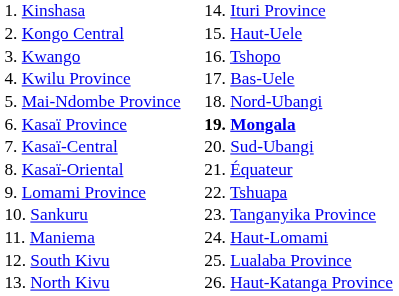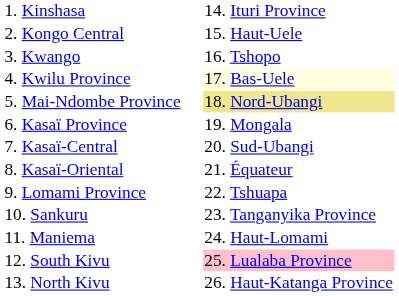(249, 78) no background -> (249, 78) lightyellow background
(263, 101) no background -> (263, 101) khaki background
(250, 124) bold -> (248, 124) normal
(278, 260) no background -> (278, 260) pink background
